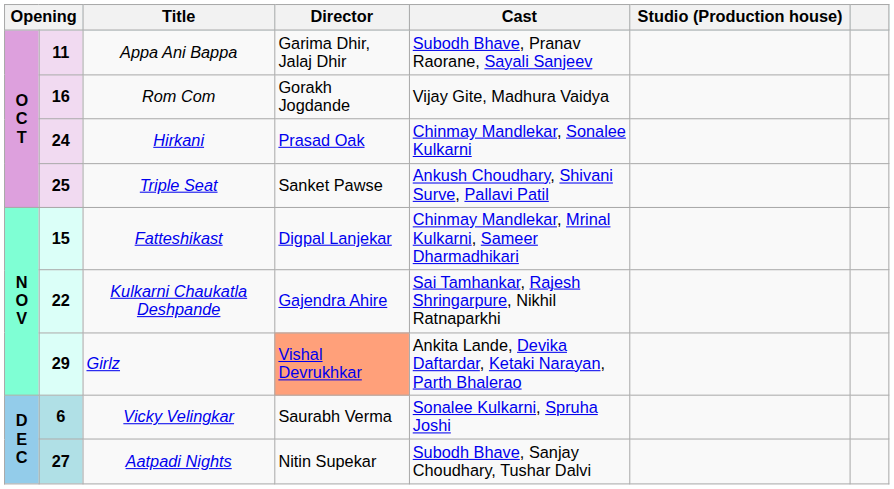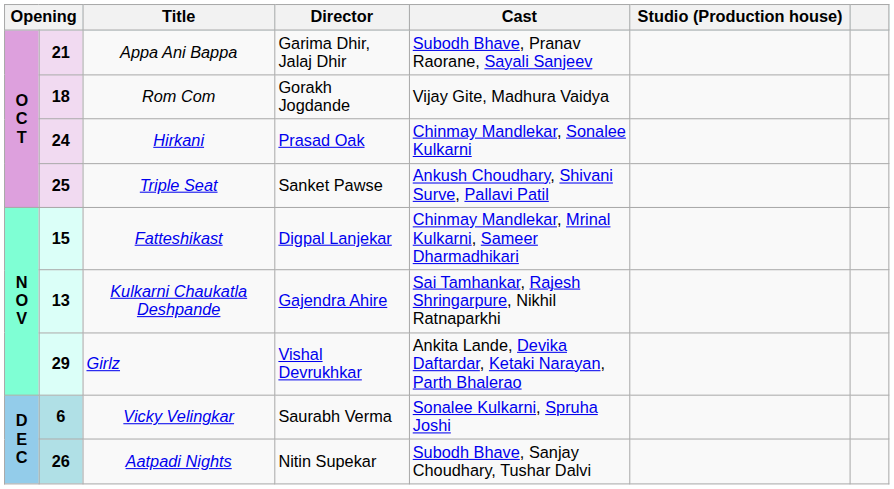(61, 52) 11 -> (61, 52) 21
(61, 96) 16 -> (61, 96) 18
(61, 301) 22 -> (61, 301) 13
(320, 363) lightsalmon background -> (320, 363) no background
(61, 461) 27 -> (61, 461) 26
